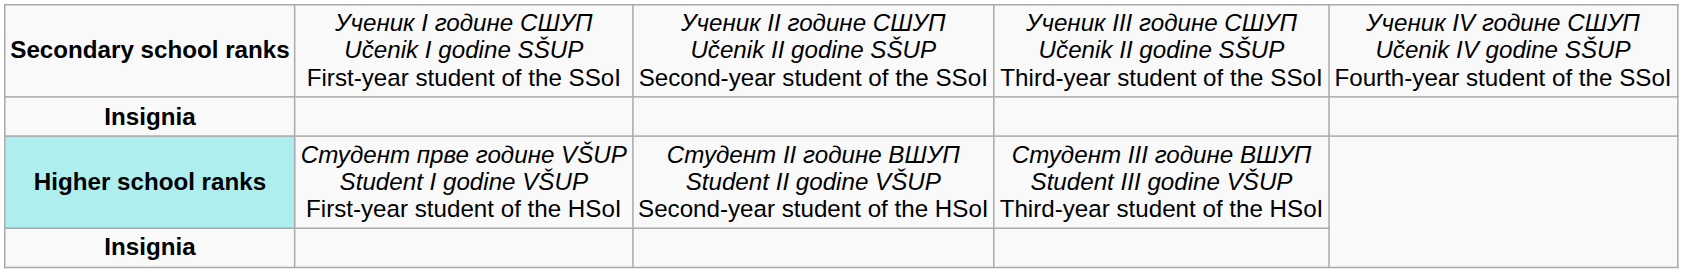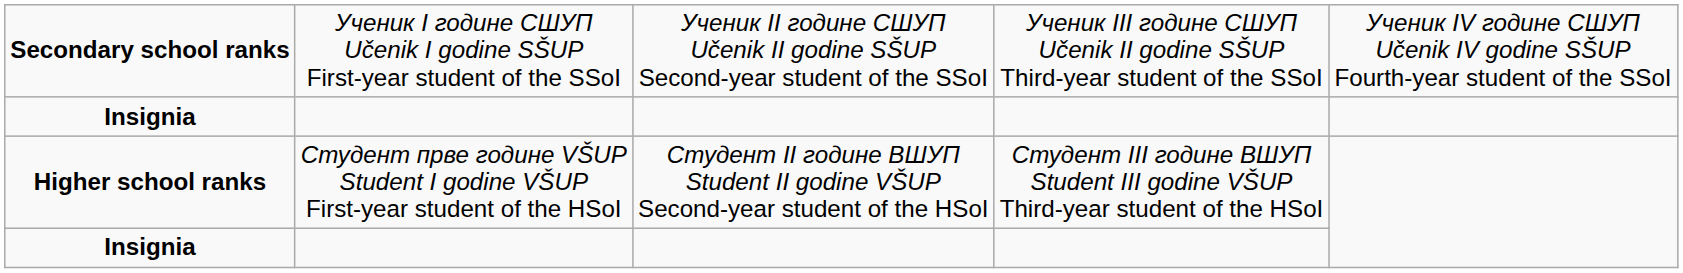(150, 181) paleturquoise background -> (150, 181) no background
